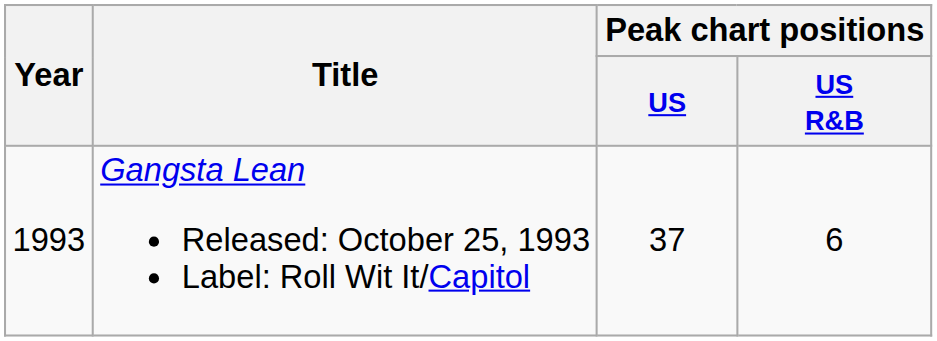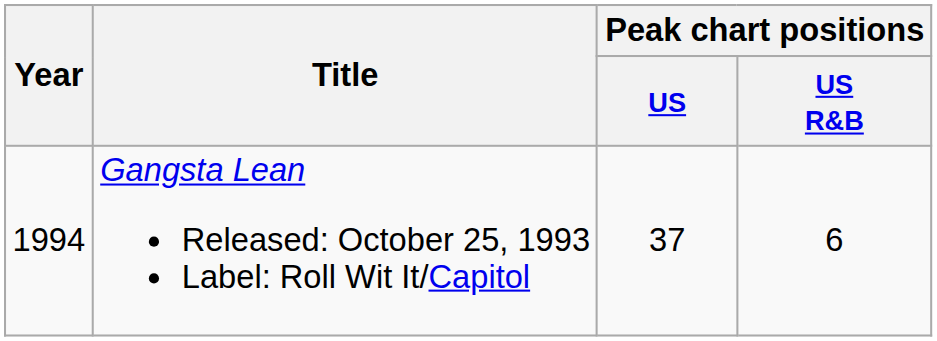(49, 239) 1993 -> (49, 239) 1994
